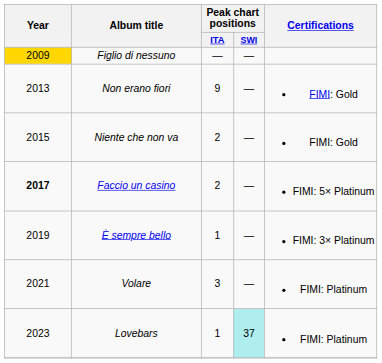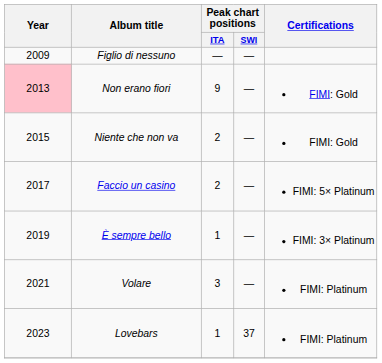(38, 55) gold background -> (38, 55) no background
(38, 88) no background -> (38, 88) pink background
(38, 186) bold -> (38, 186) normal
(249, 333) paleturquoise background -> (249, 333) no background
